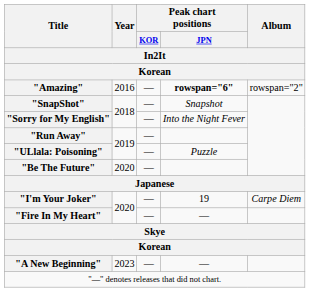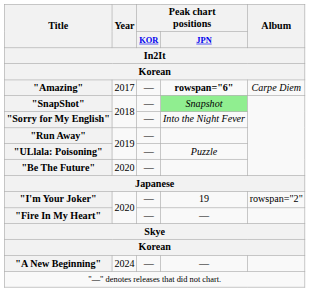(124, 87) 2016 -> (124, 87) 2017
(276, 87) rowspan="2" -> (276, 87) Carpe Diem
(204, 103) no background -> (204, 103) lightgreen background
(276, 199) Carpe Diem -> (276, 199) rowspan="2"
(124, 263) 2023 -> (124, 263) 2024
